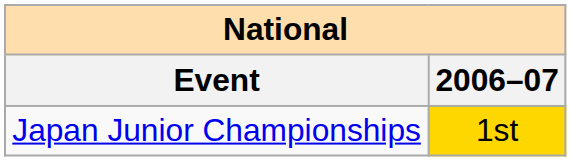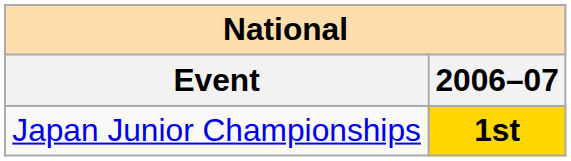(497, 130) normal -> (497, 130) bold
